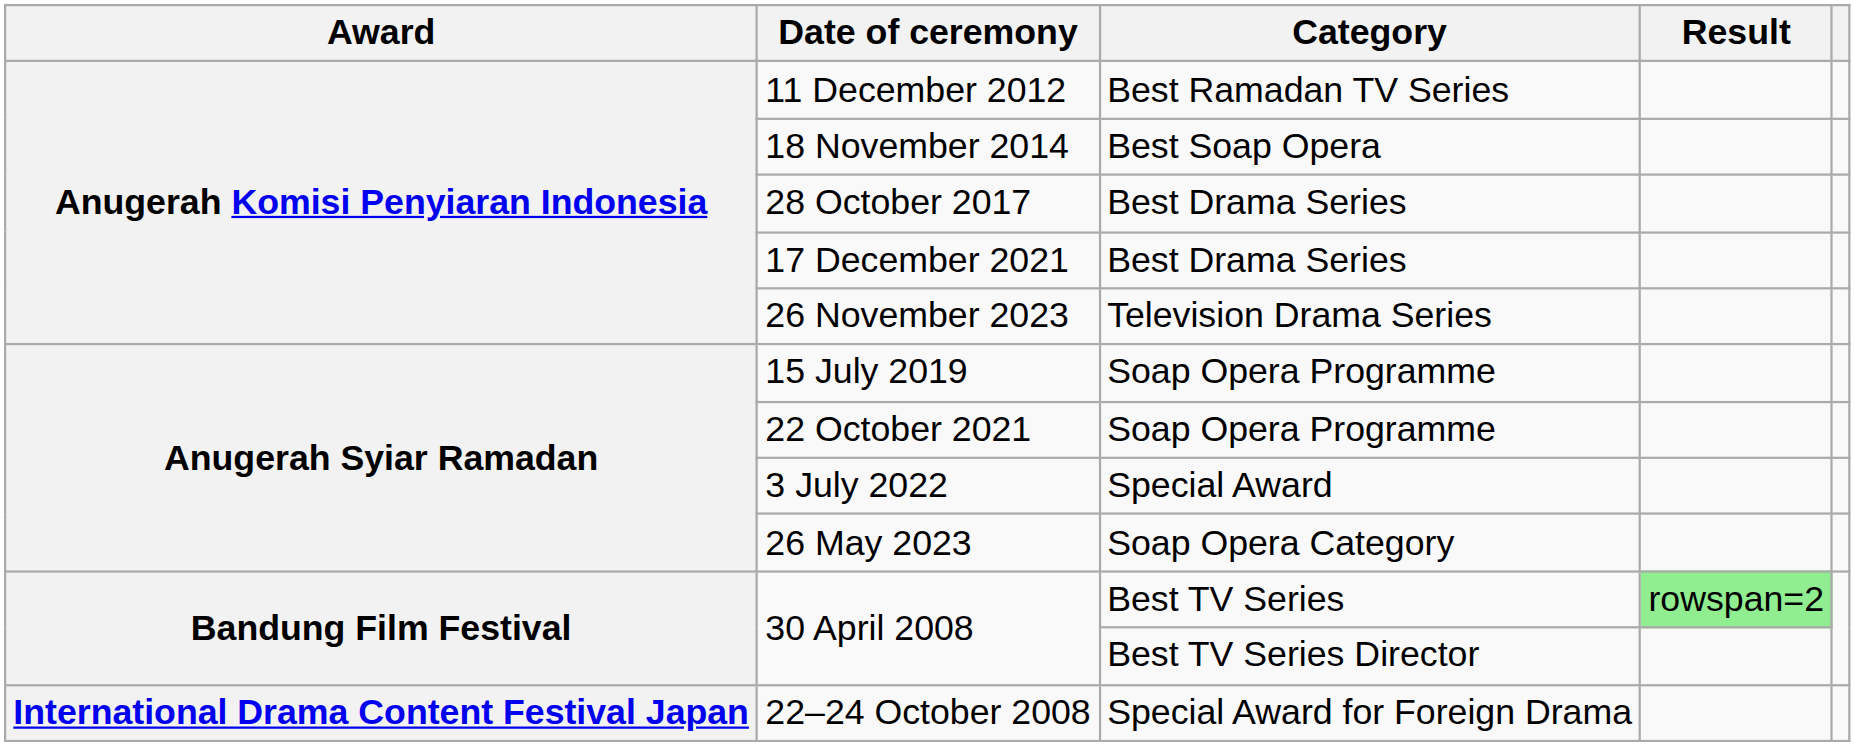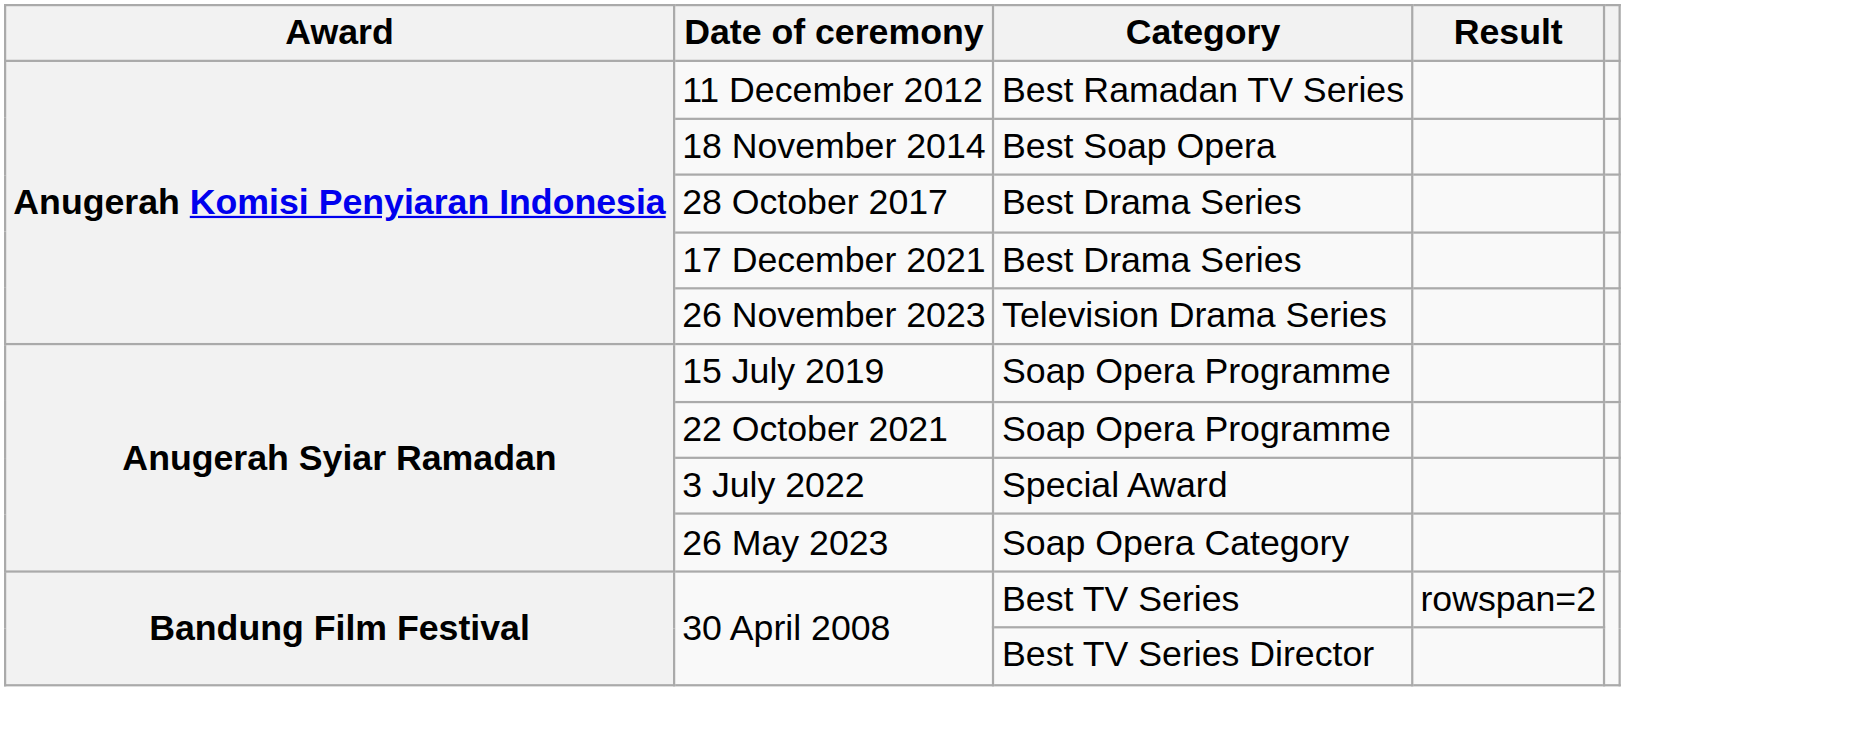(1736, 598) lightgreen background -> (1508, 598) no background
- row: (928, 711)
